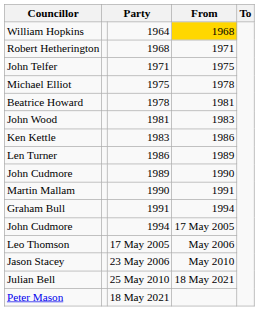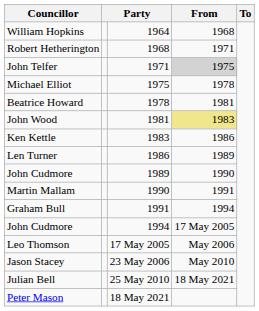(223, 31) gold background -> (223, 31) no background
(223, 66) no background -> (223, 66) lightgrey background
(223, 119) no background -> (223, 119) khaki background
